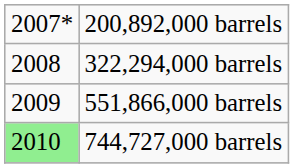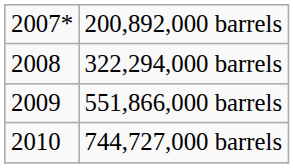(36, 142) lightgreen background -> (36, 142) no background
